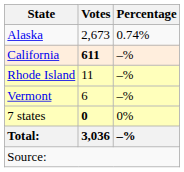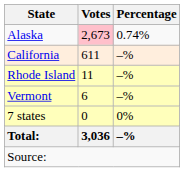(96, 34) no background -> (96, 34) pink background
(90, 55) bold -> (91, 55) normal
(84, 116) bold -> (84, 116) normal
